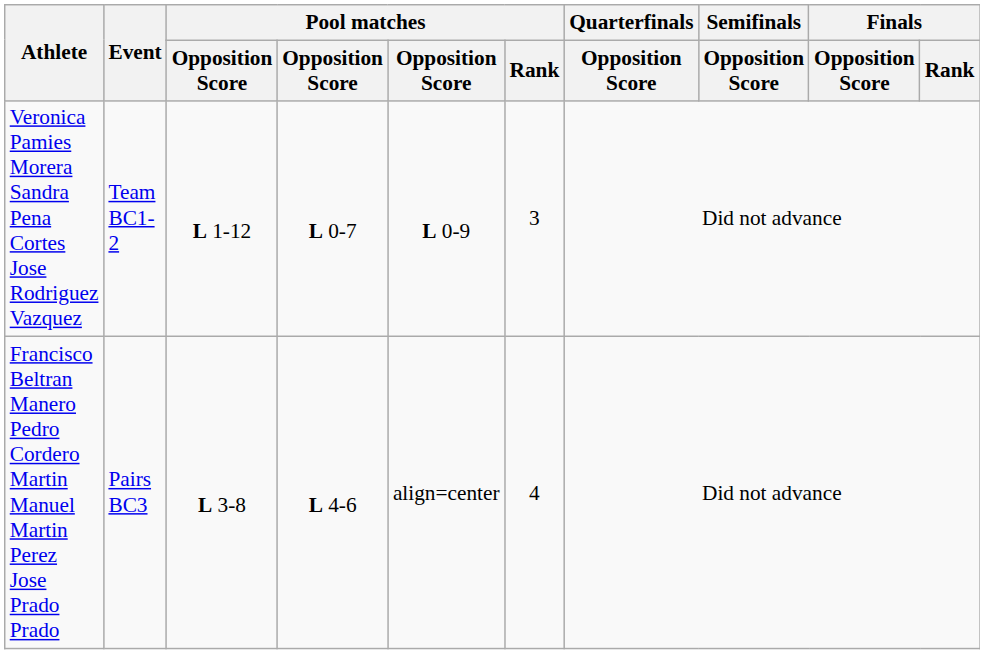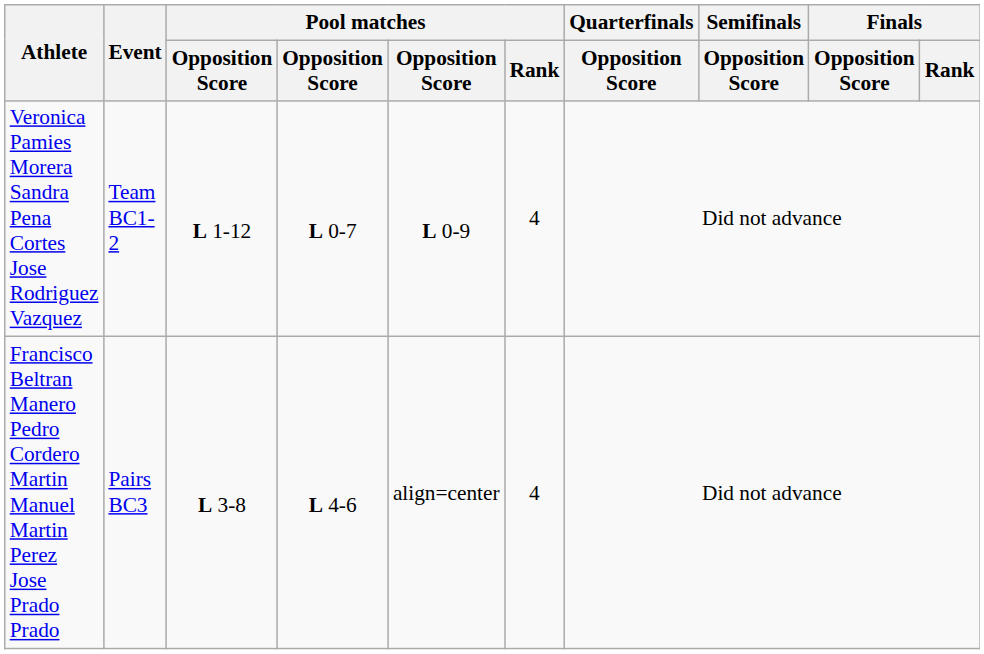(534, 218) 3 -> (534, 218) 4
